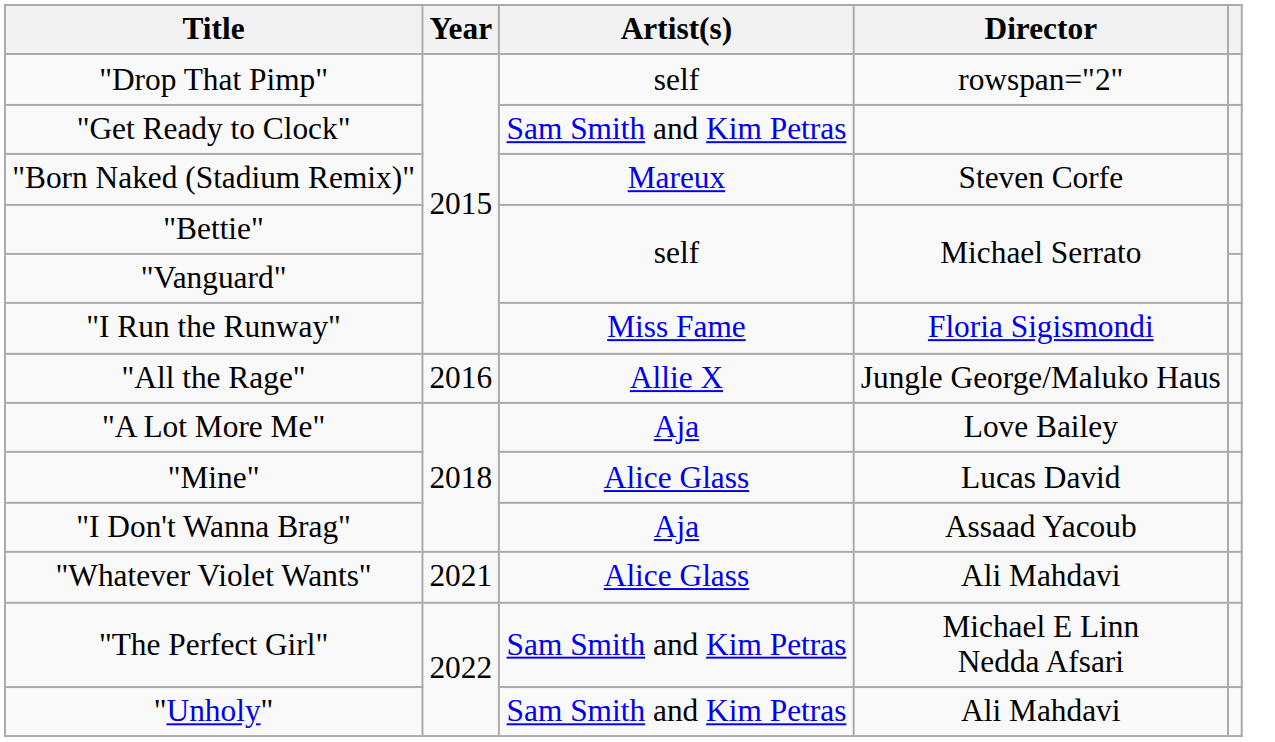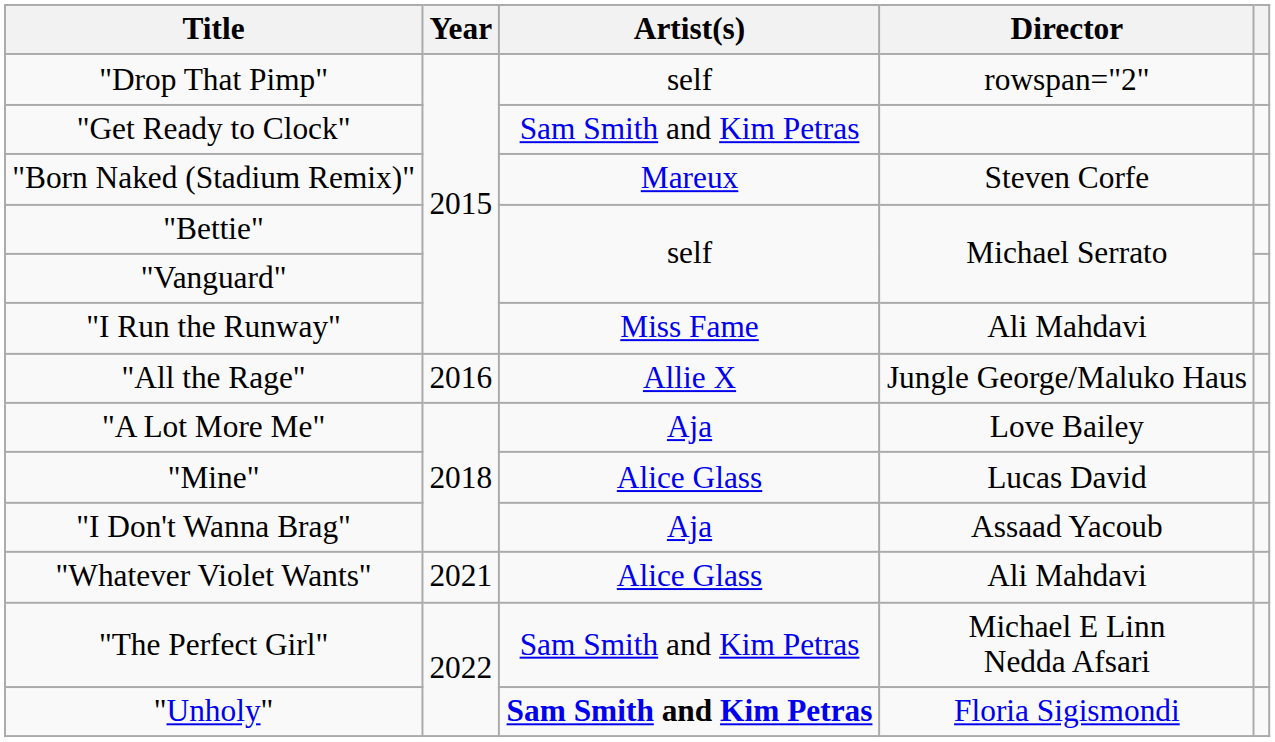(1041, 327) Floria Sigismondi -> (1067, 327) Ali Mahdavi
(676, 711) normal -> (690, 711) bold
(1041, 711) Ali Mahdavi -> (1067, 711) Floria Sigismondi
